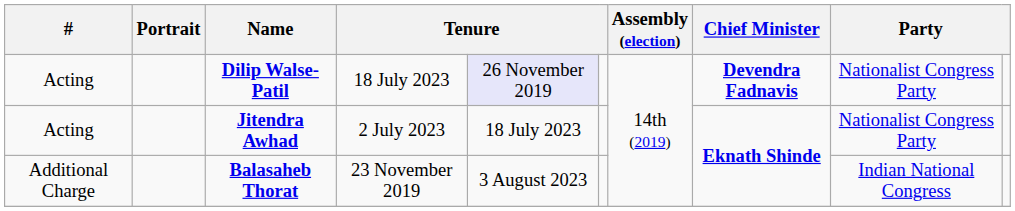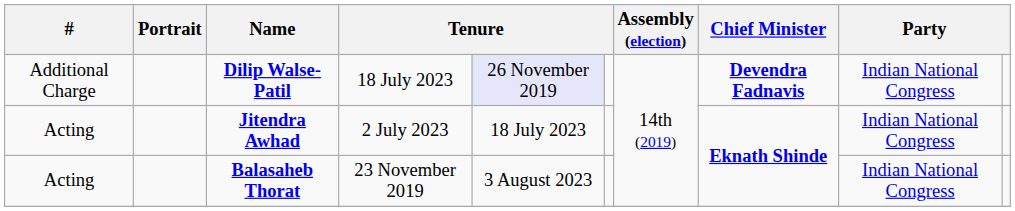(68, 79) Acting -> (69, 79) Additional Charge
(916, 79) Nationalist Congress Party -> (920, 79) Indian National Congress
(916, 130) Nationalist Congress Party -> (920, 130) Indian National Congress
(68, 180) Additional Charge -> (69, 180) Acting
